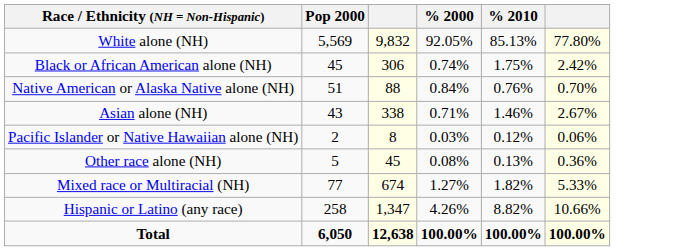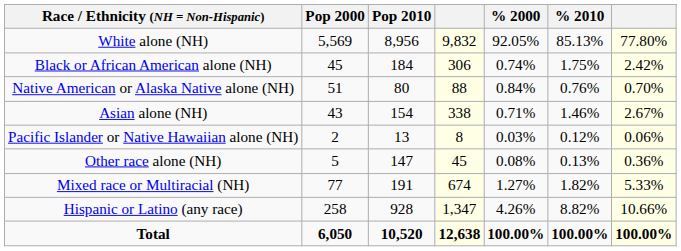+ column: (402, 16)
